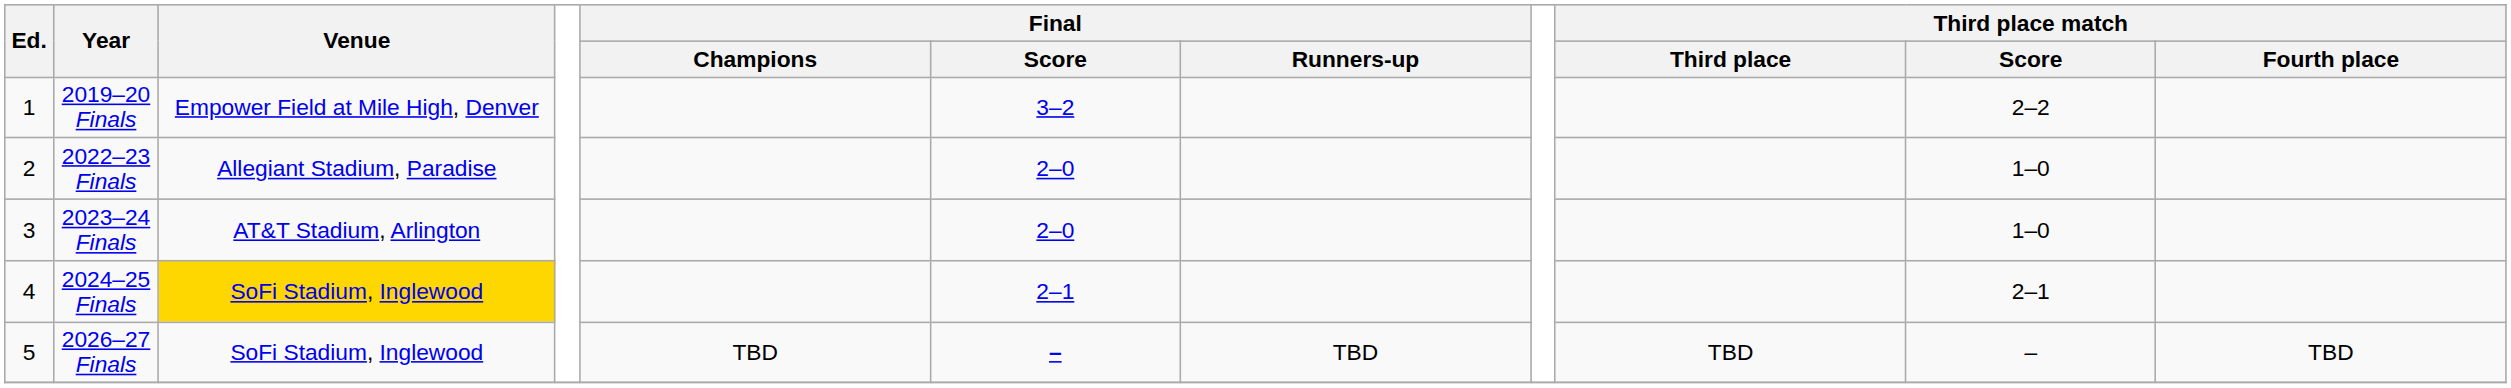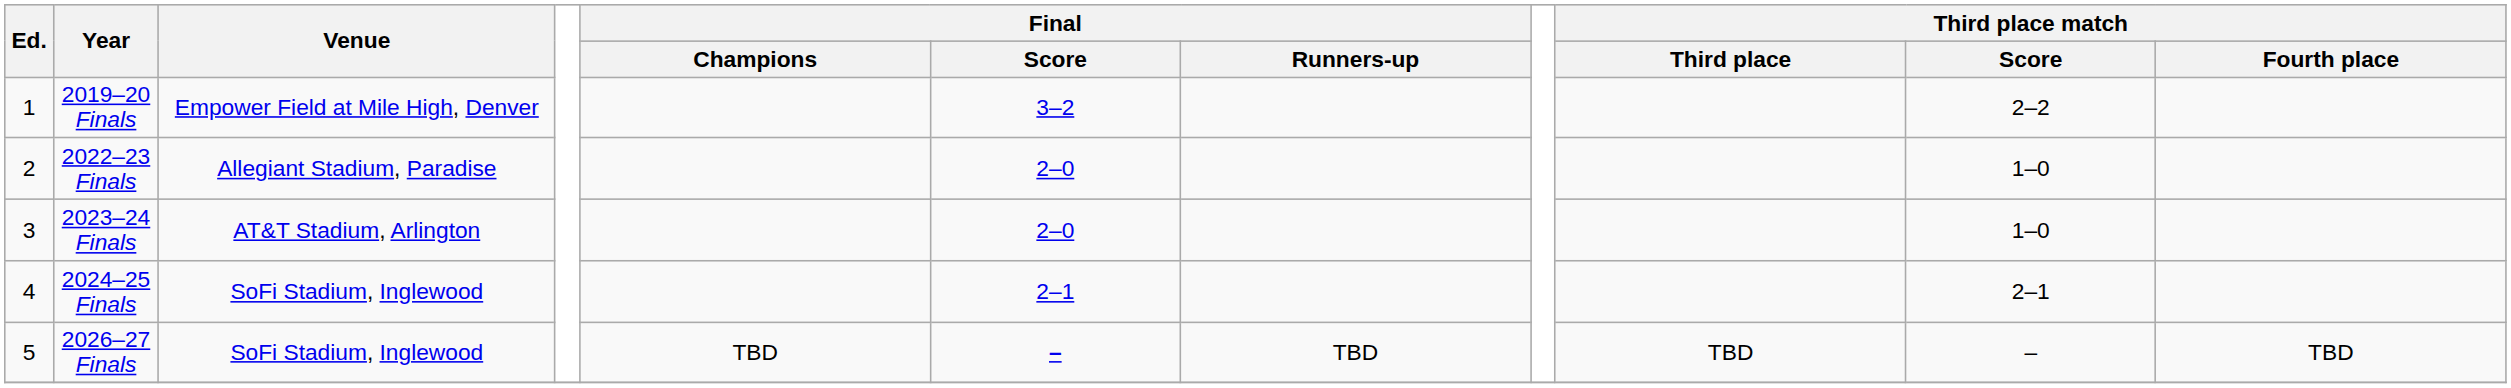(357, 291) gold background -> (357, 291) no background
